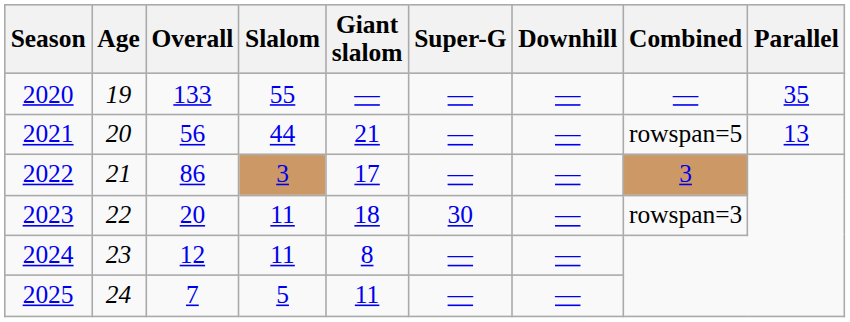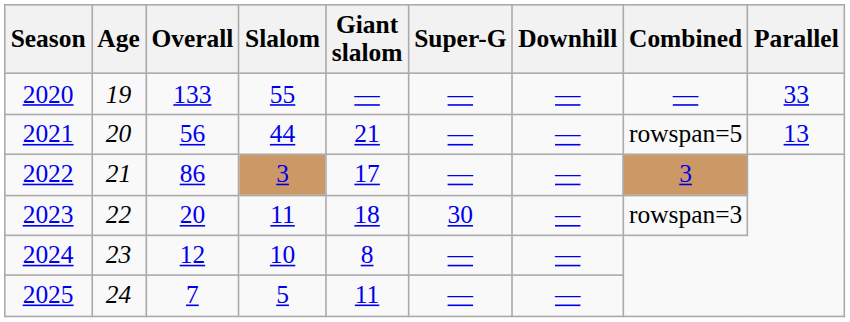(796, 93) 35 -> (796, 93) 33
(283, 255) 11 -> (283, 255) 10
